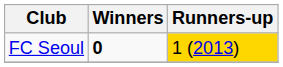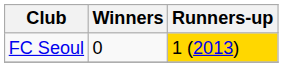(97, 47) bold -> (97, 47) normal
